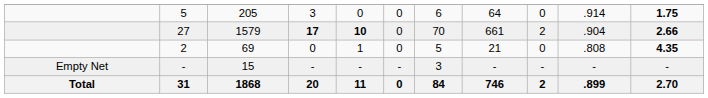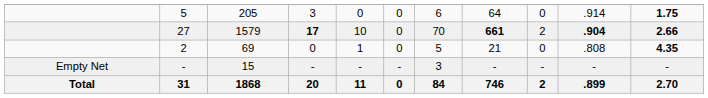(360, 31) bold -> (360, 31) normal
(495, 31) normal -> (495, 31) bold
(594, 31) normal -> (594, 31) bold
